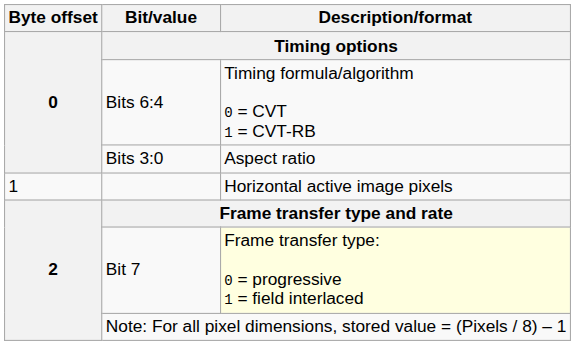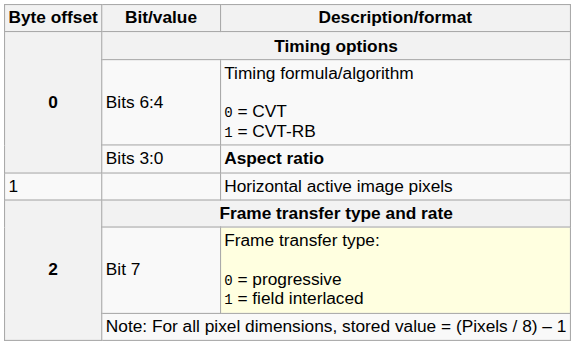(270, 158) normal -> (274, 158) bold
